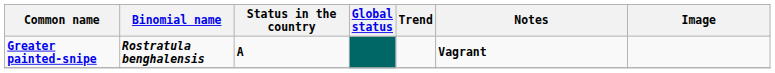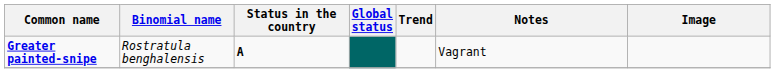(163, 52) bold -> (163, 52) normal
(462, 52) bold -> (462, 52) normal
